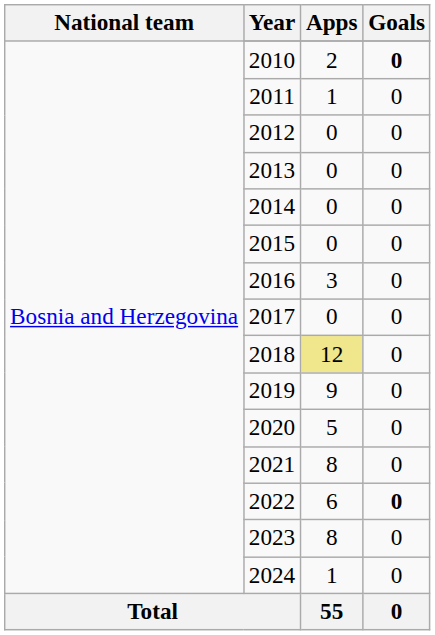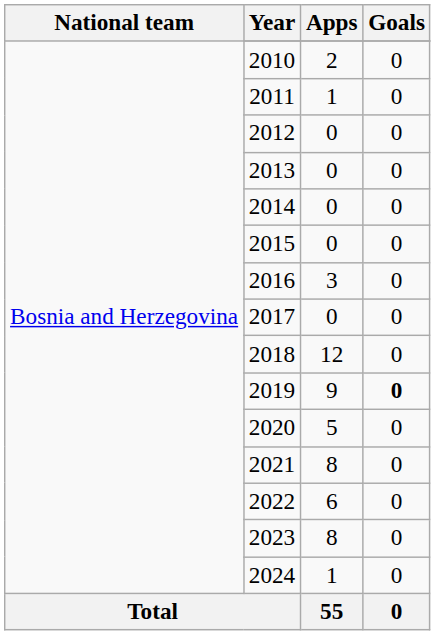(397, 59) bold -> (397, 59) normal
(332, 354) khaki background -> (332, 354) no background
(397, 390) normal -> (397, 390) bold
(397, 501) bold -> (397, 501) normal
